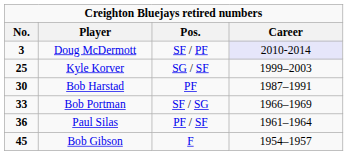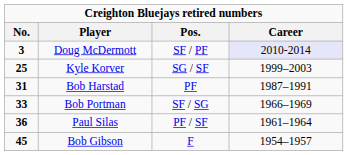(21, 86) 30 -> (21, 86) 31
